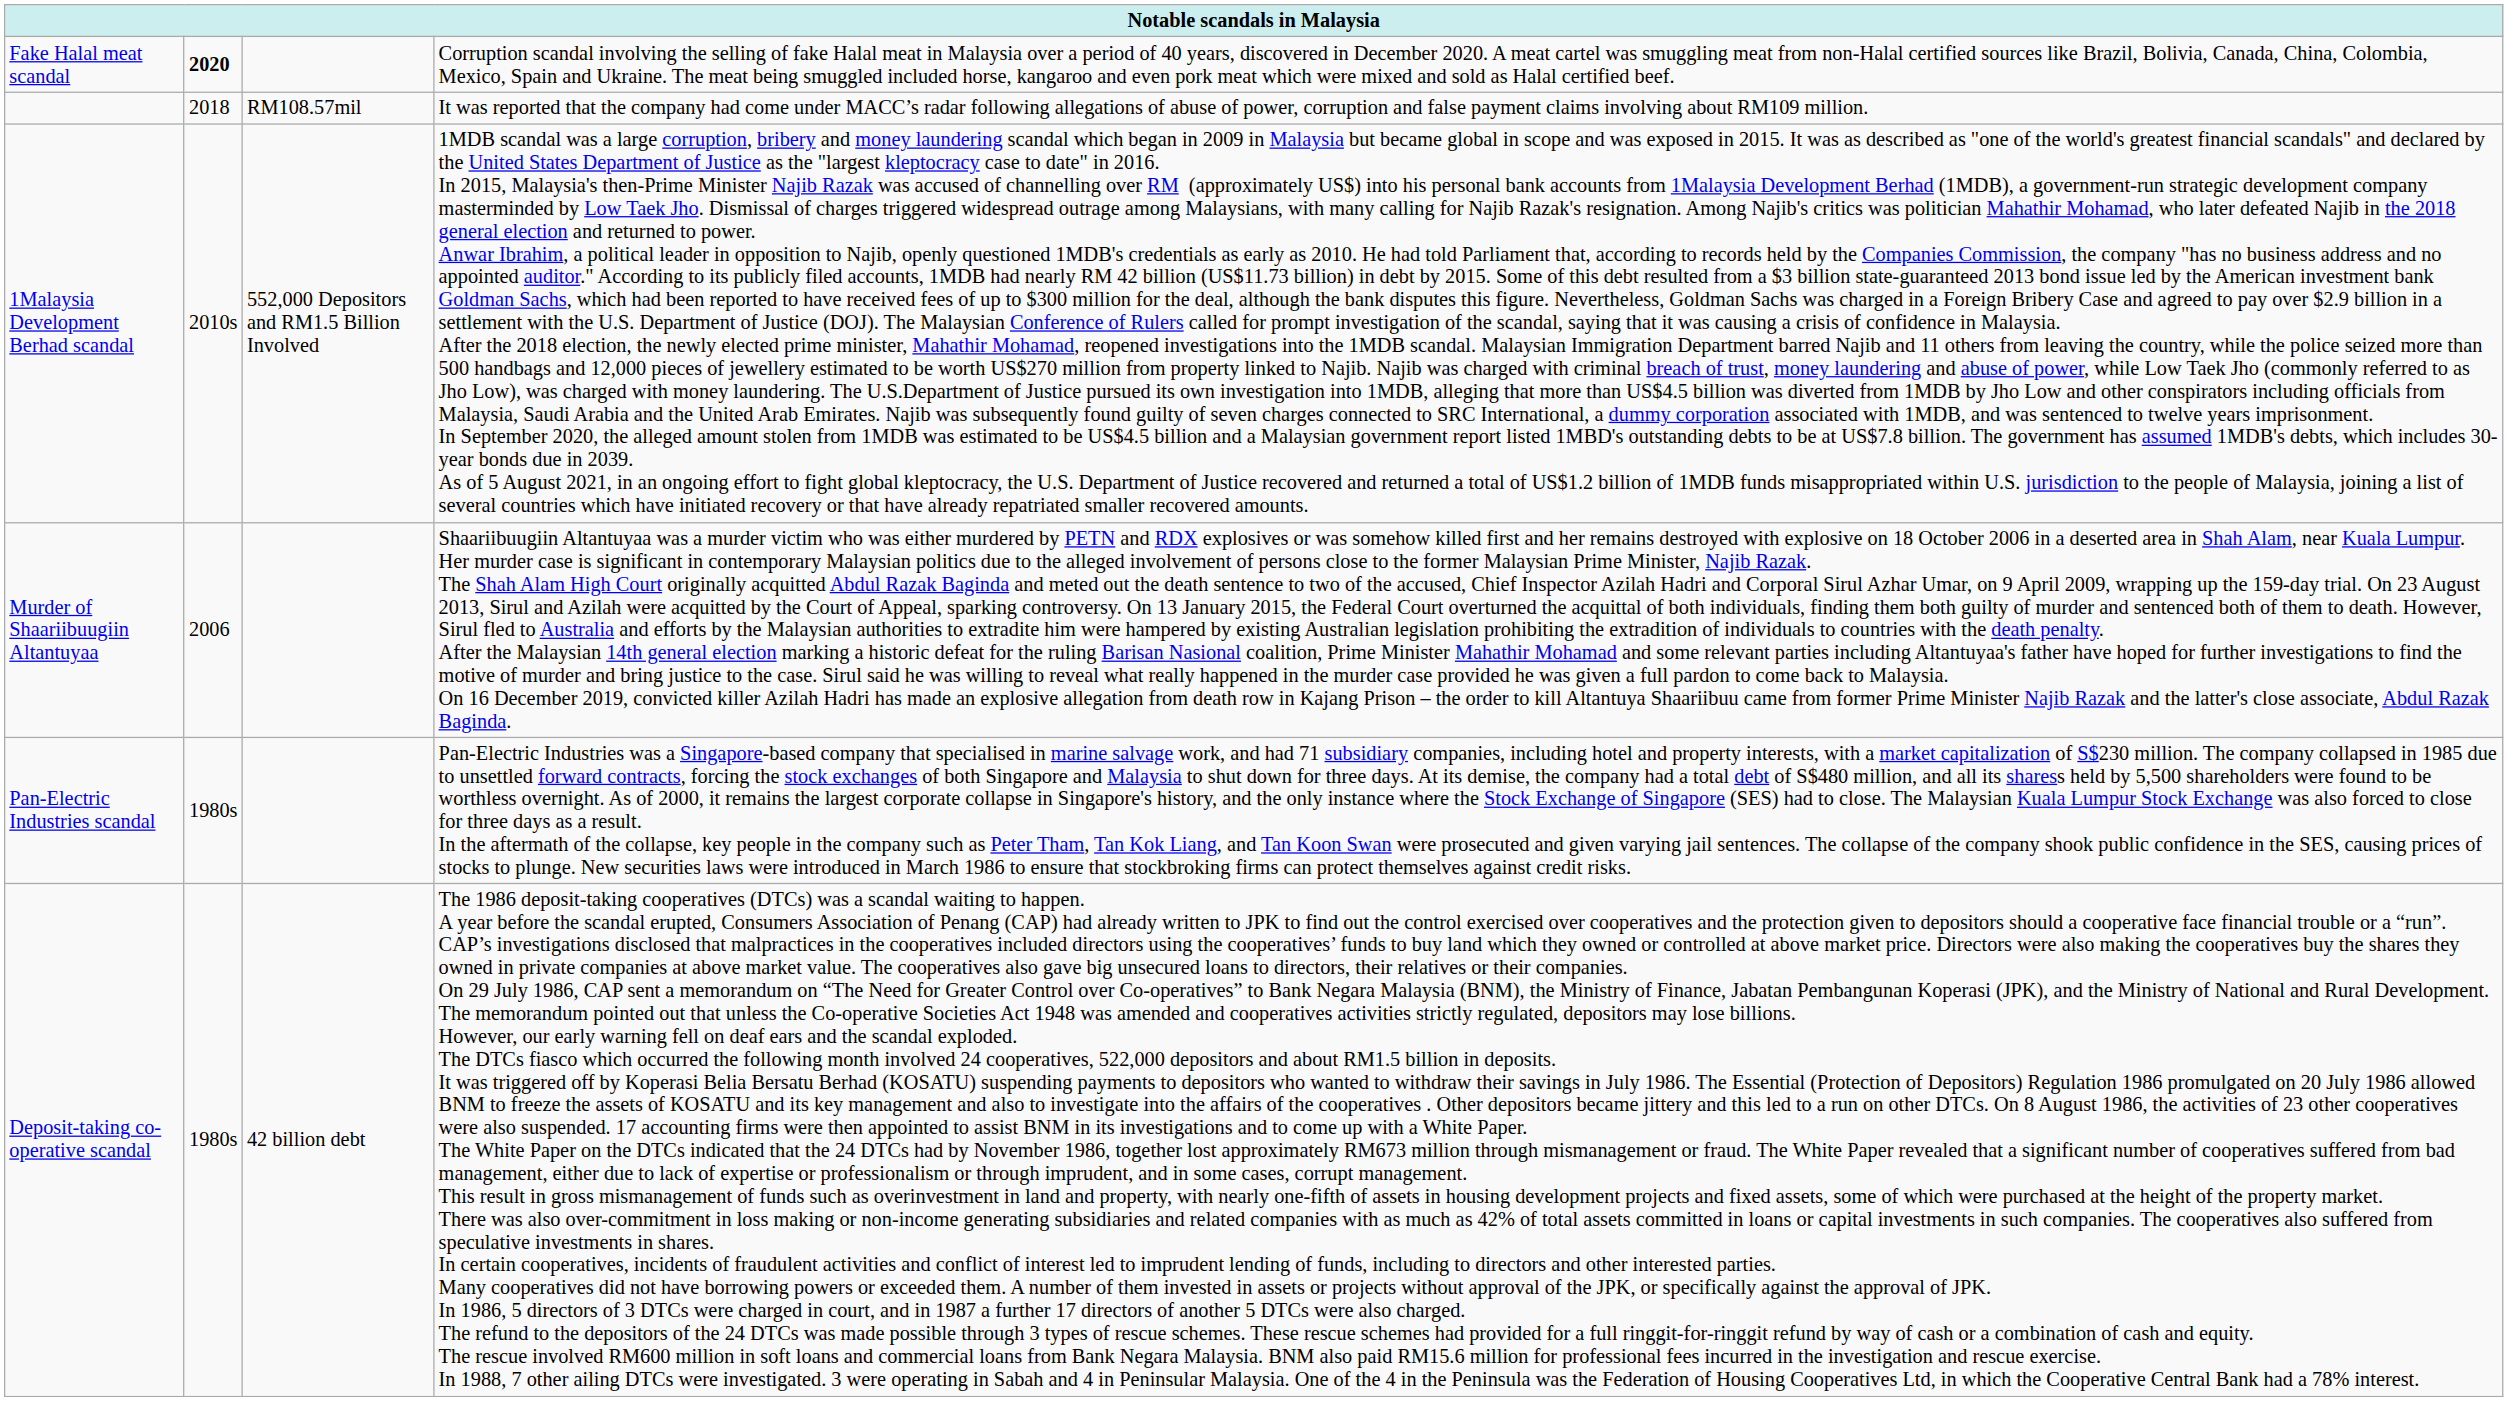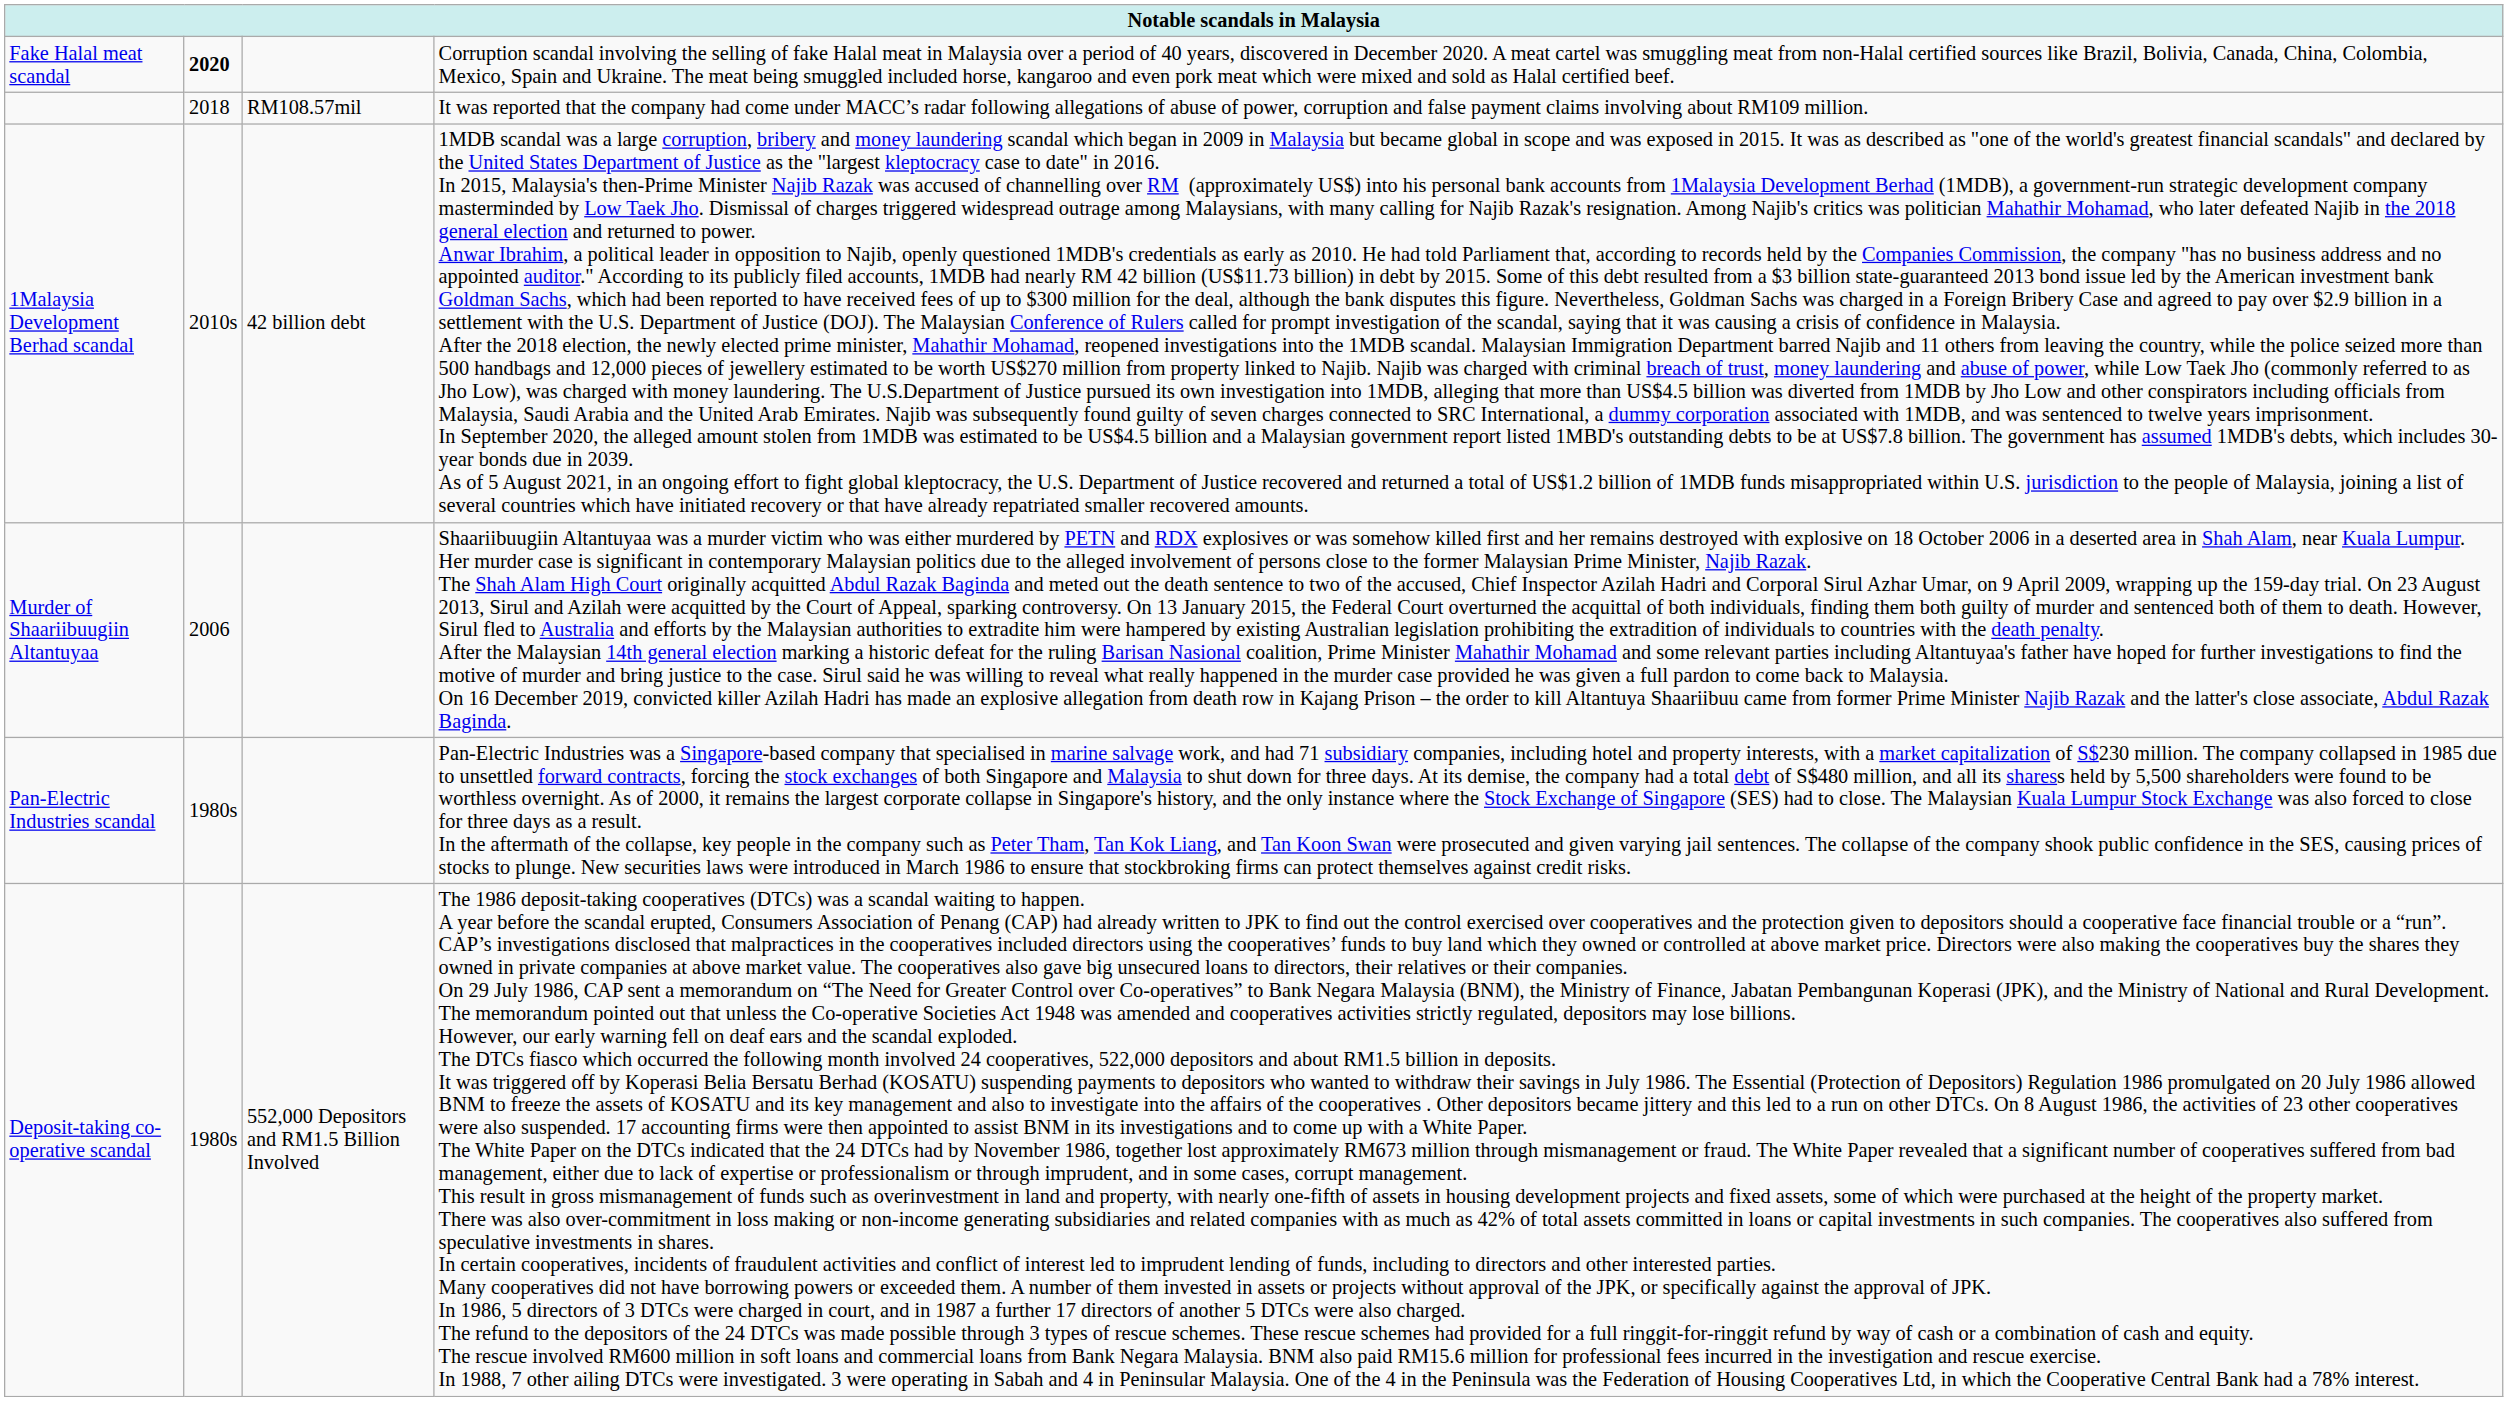(326, 323) 552,000 Depositors and RM1.5 Billion Involved -> (306, 323) 42 billion debt
(306, 1139) 42 billion debt -> (326, 1139) 552,000 Depositors and RM1.5 Billion Involved
